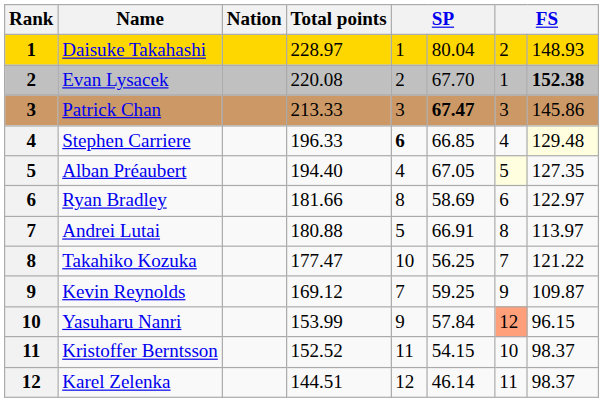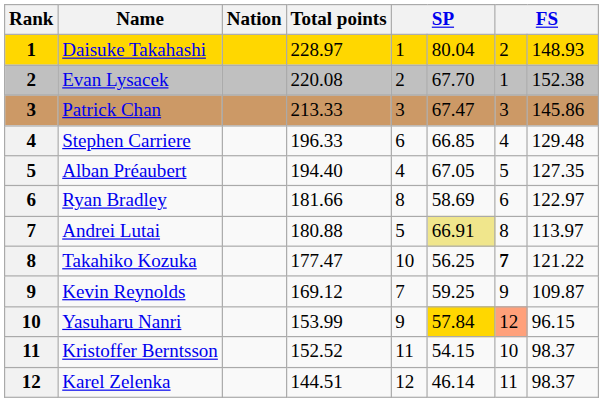(558, 79) bold -> (558, 79) normal
(453, 110) bold -> (453, 110) normal
(400, 140) bold -> (400, 140) normal
(558, 140) lightyellow background -> (558, 140) no background
(504, 170) lightyellow background -> (504, 170) no background
(453, 230) no background -> (453, 230) khaki background
(504, 261) normal -> (504, 261) bold
(453, 321) no background -> (453, 321) gold background
